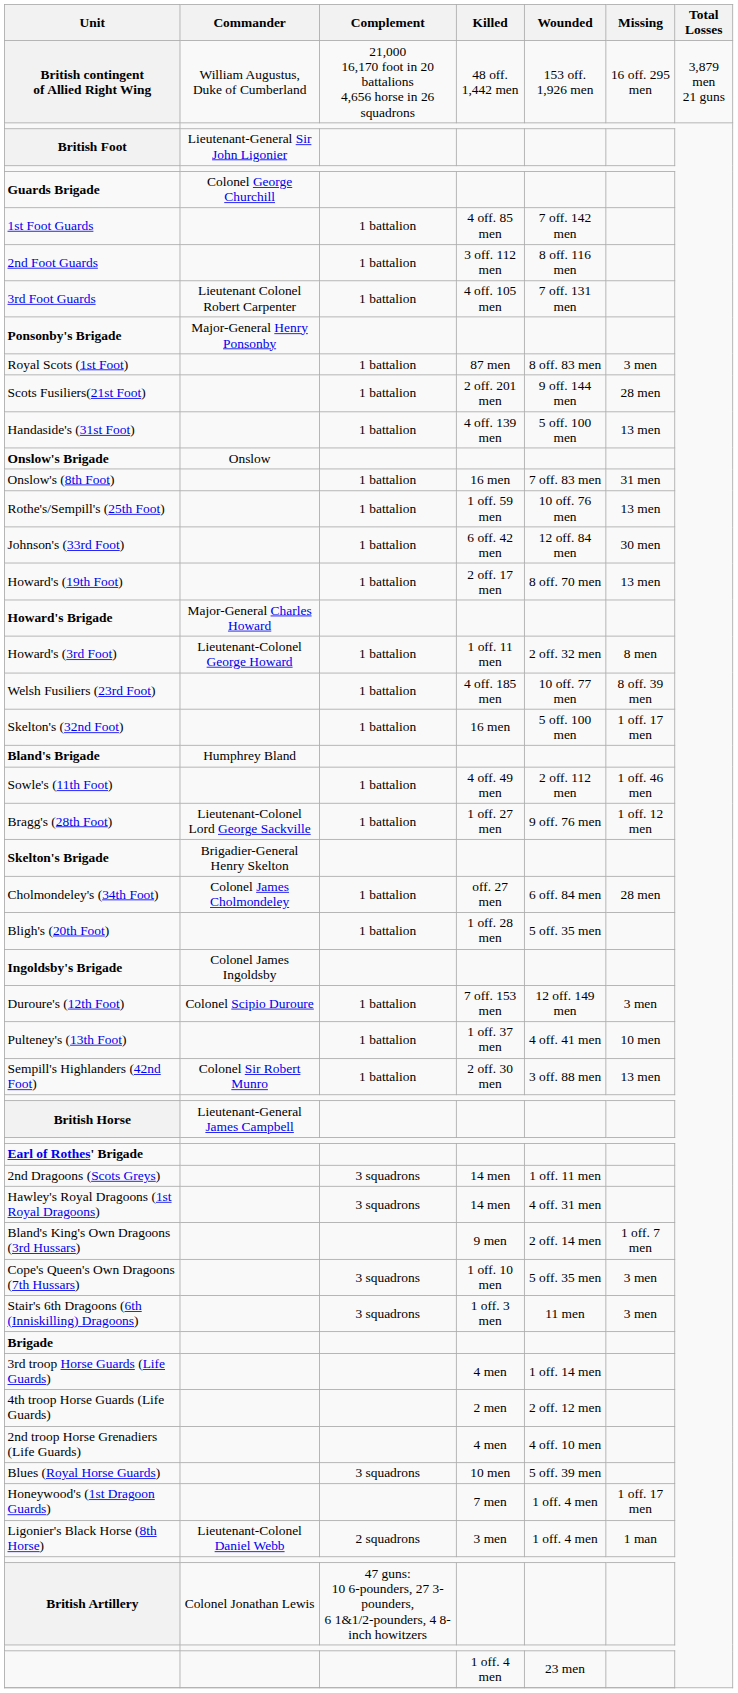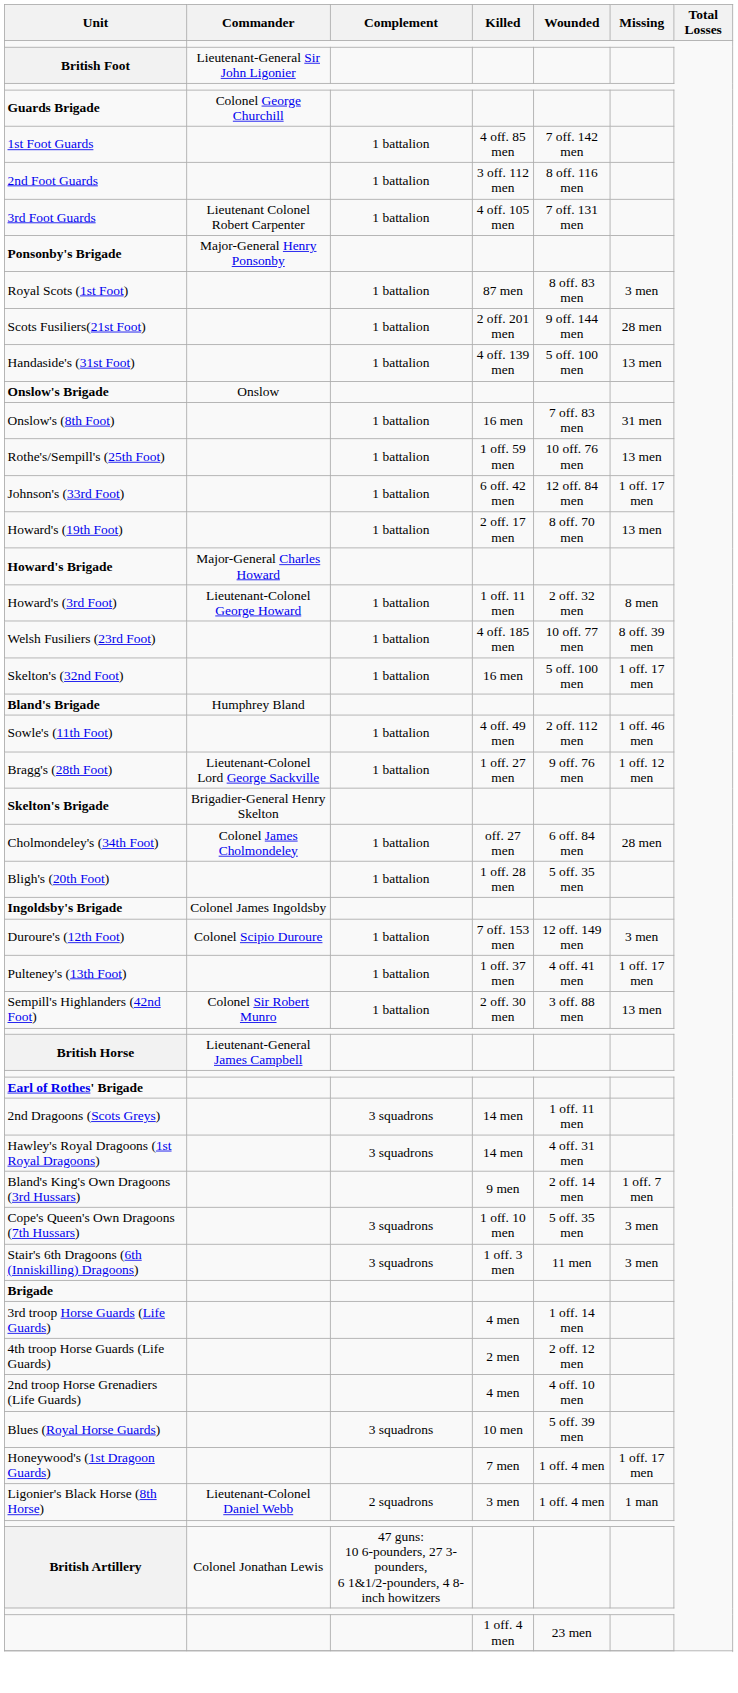- row: (92, 81)
(640, 545) 30 men -> (642, 493) 1 off. 17 men
(640, 1040) 10 men -> (642, 973) 1 off. 17 men
